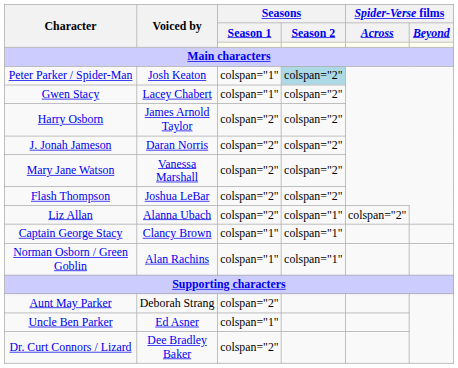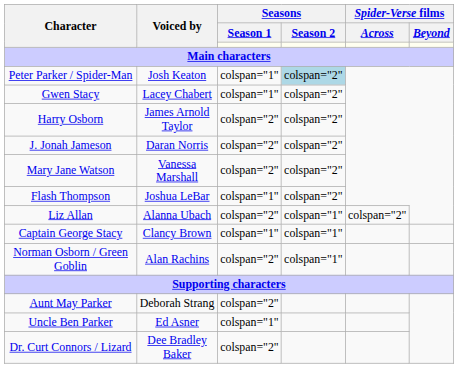(249, 196) colspan="2" -> (249, 196) colspan="1"
(249, 259) colspan="1" -> (249, 259) colspan="2"
